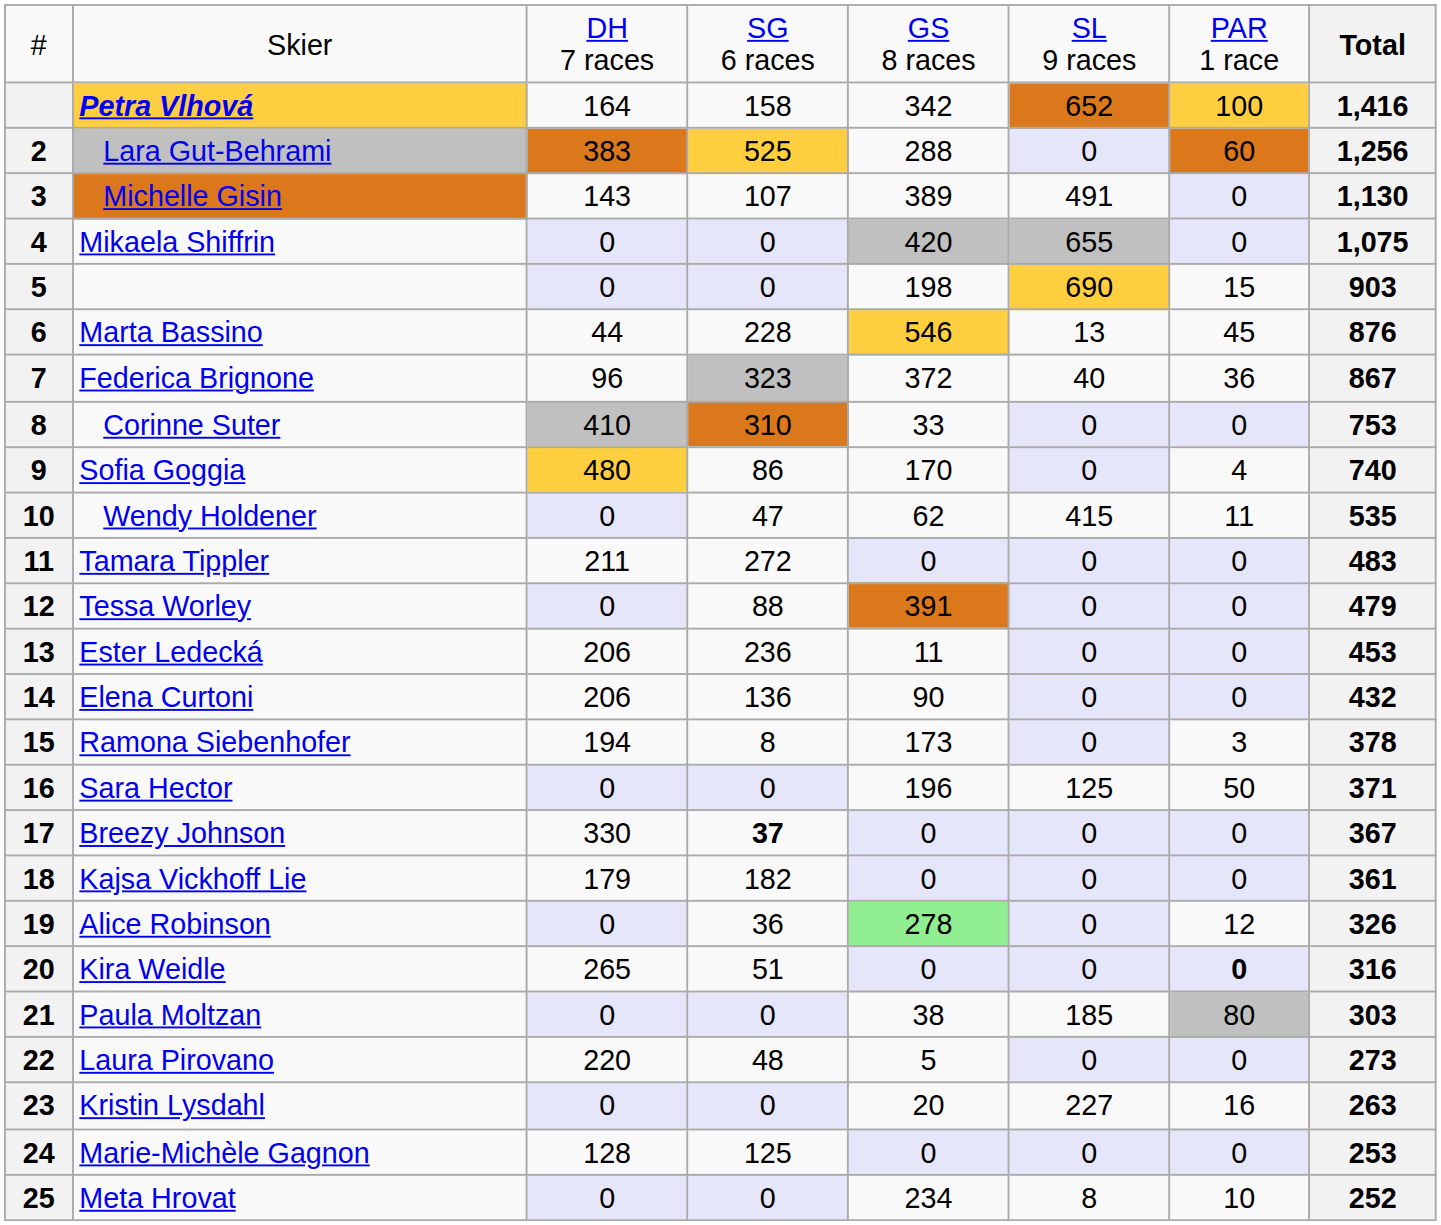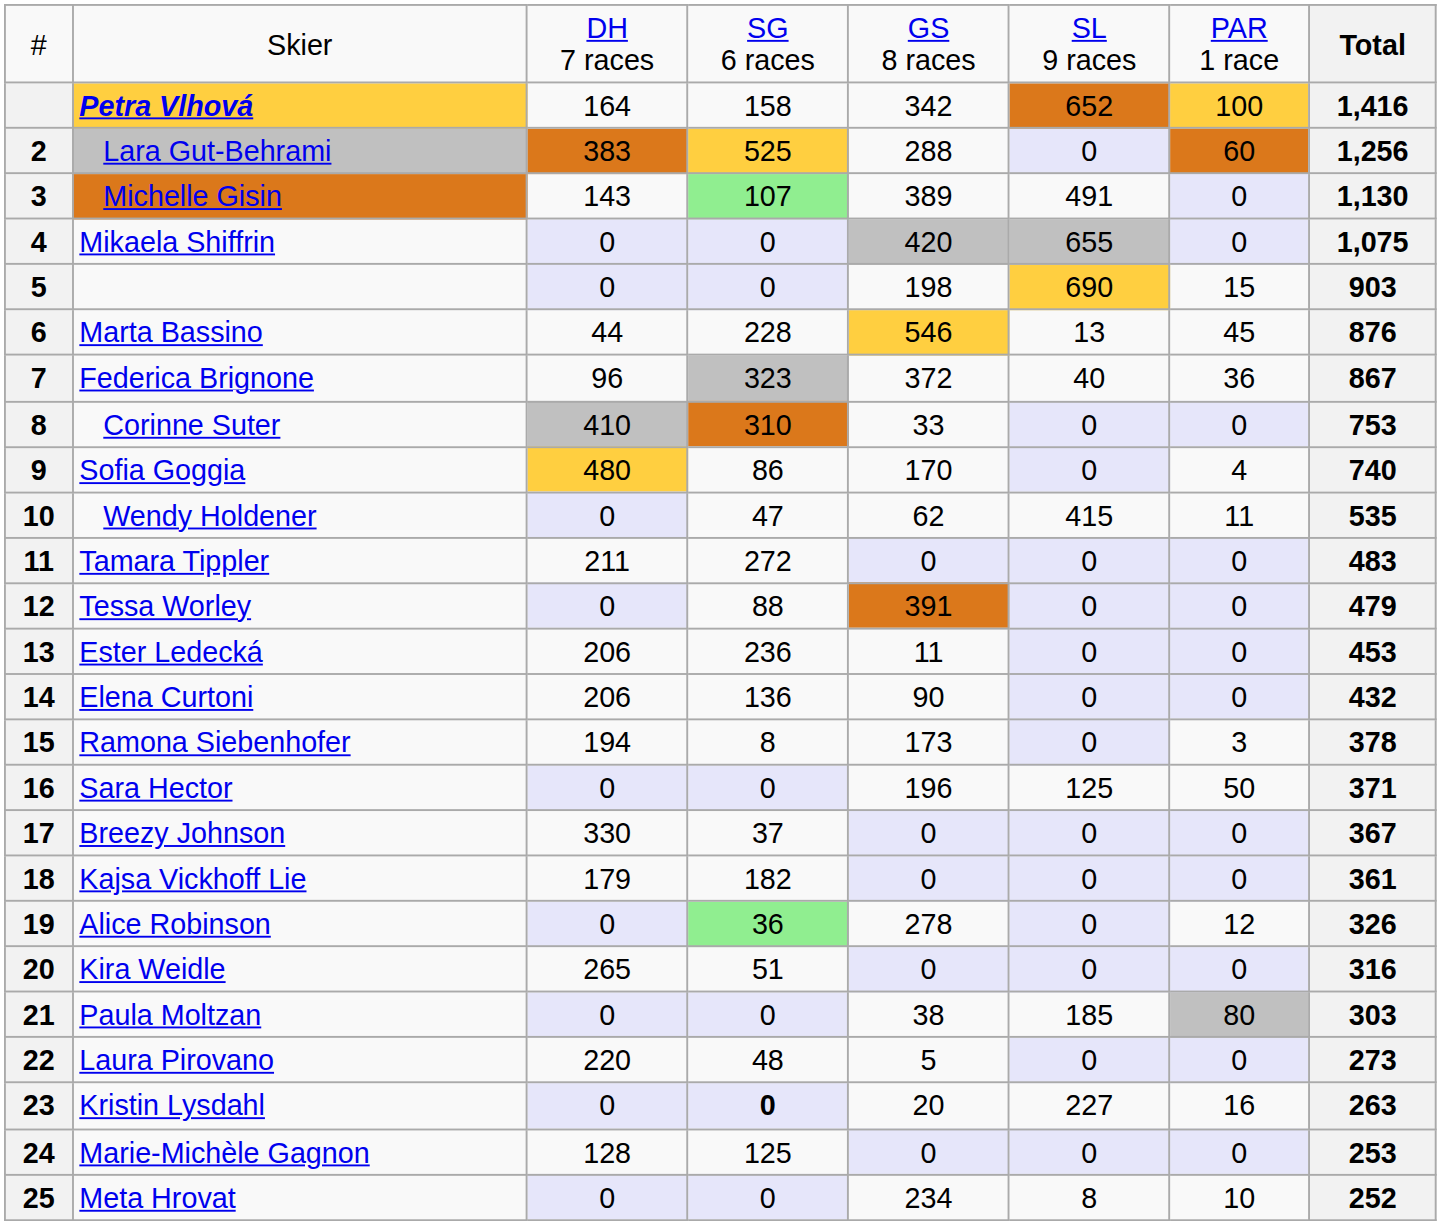(768, 196) no background -> (768, 196) lightgreen background
(768, 833) bold -> (768, 833) normal
(768, 924) no background -> (768, 924) lightgreen background
(929, 924) lightgreen background -> (929, 924) no background
(1239, 970) bold -> (1239, 970) normal
(768, 1106) normal -> (768, 1106) bold
